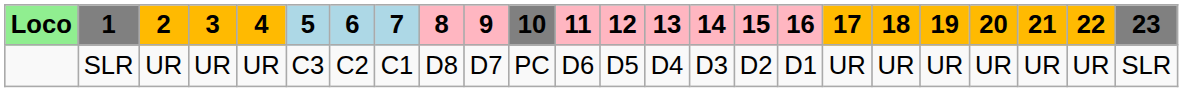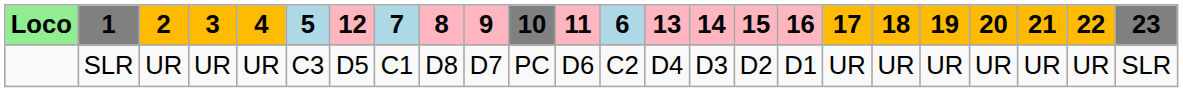columns swapped: (352, 24) <-> (622, 24)
